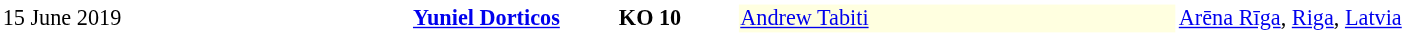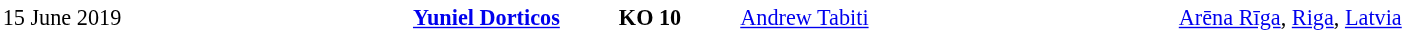(804, 18) lightyellow background -> (804, 18) no background
